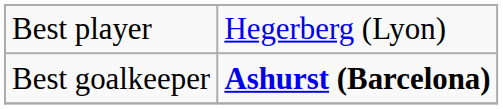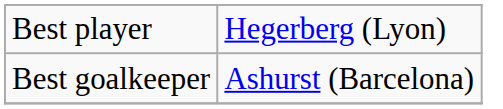(357, 77) bold -> (349, 77) normal
